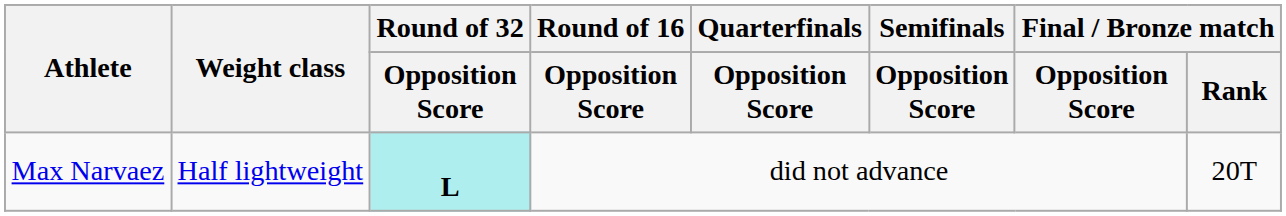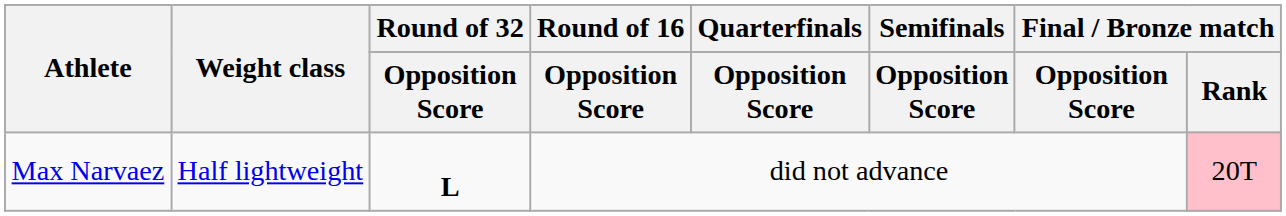(450, 187) paleturquoise background -> (450, 187) no background
(1234, 171) no background -> (1234, 171) pink background
